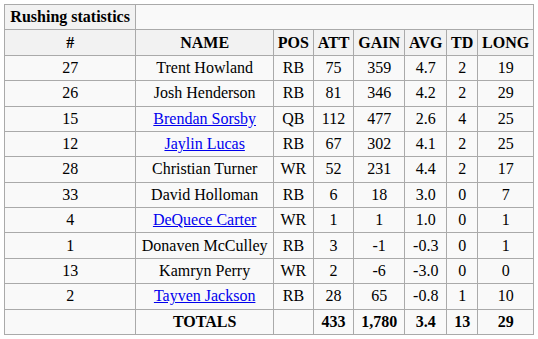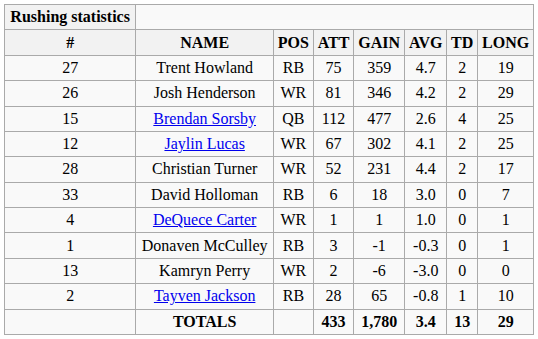(293, 93) RB -> (293, 93) WR
(293, 144) RB -> (293, 144) WR
